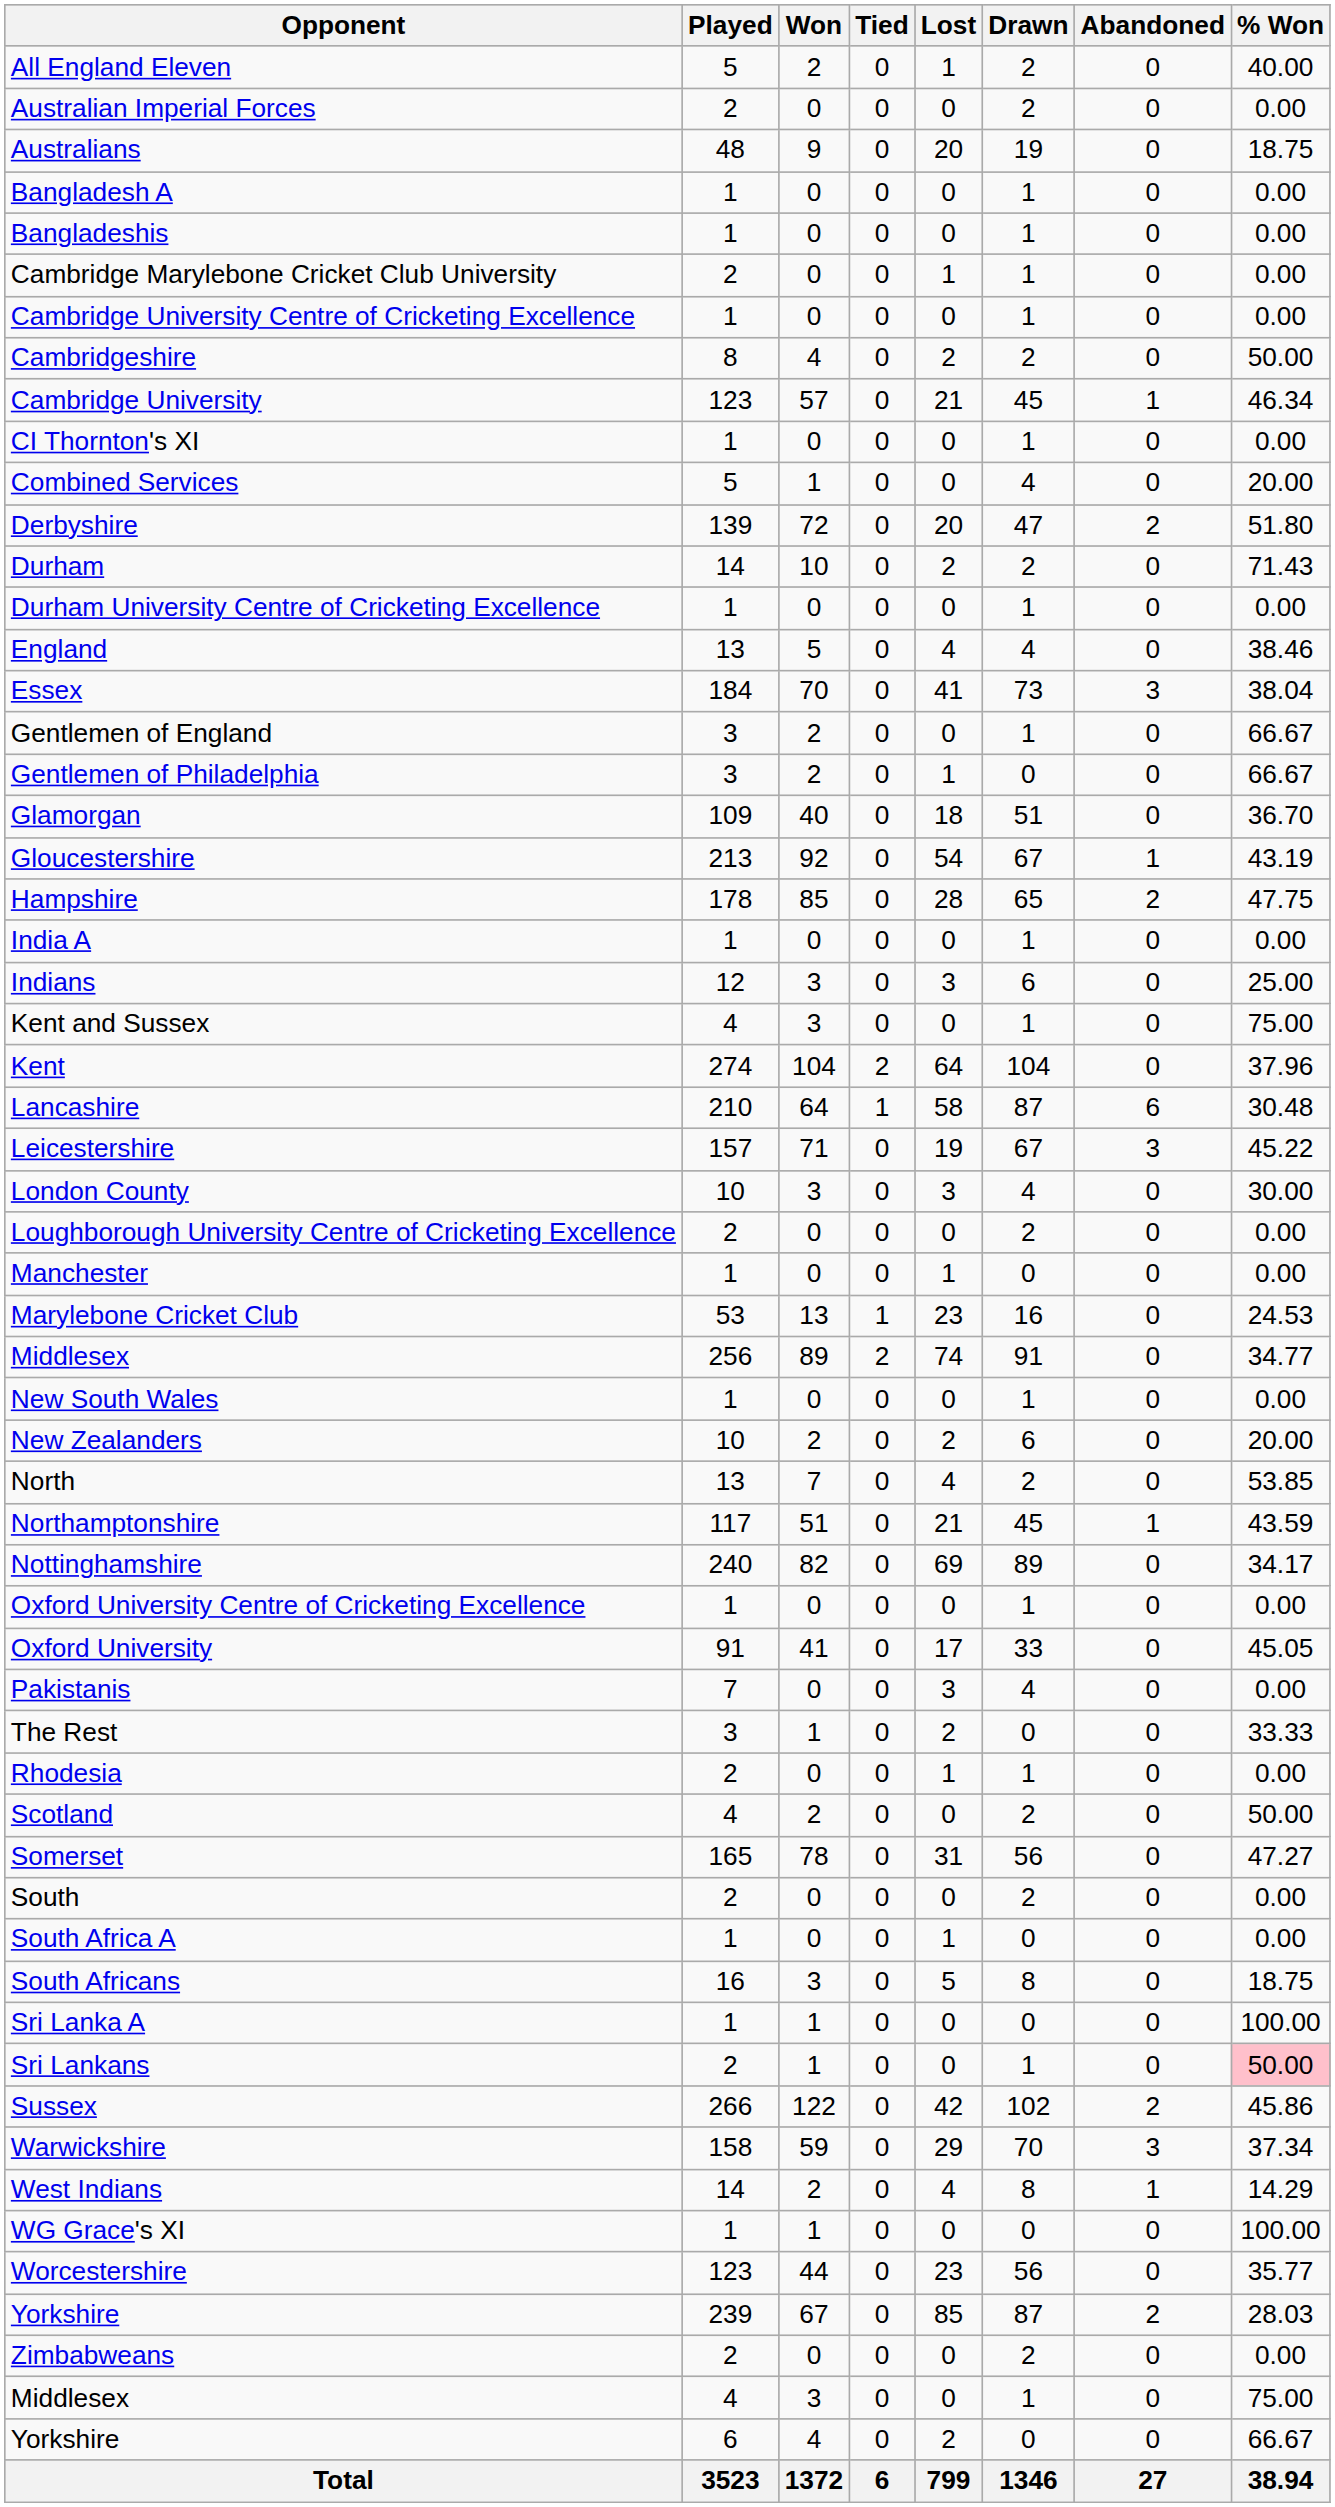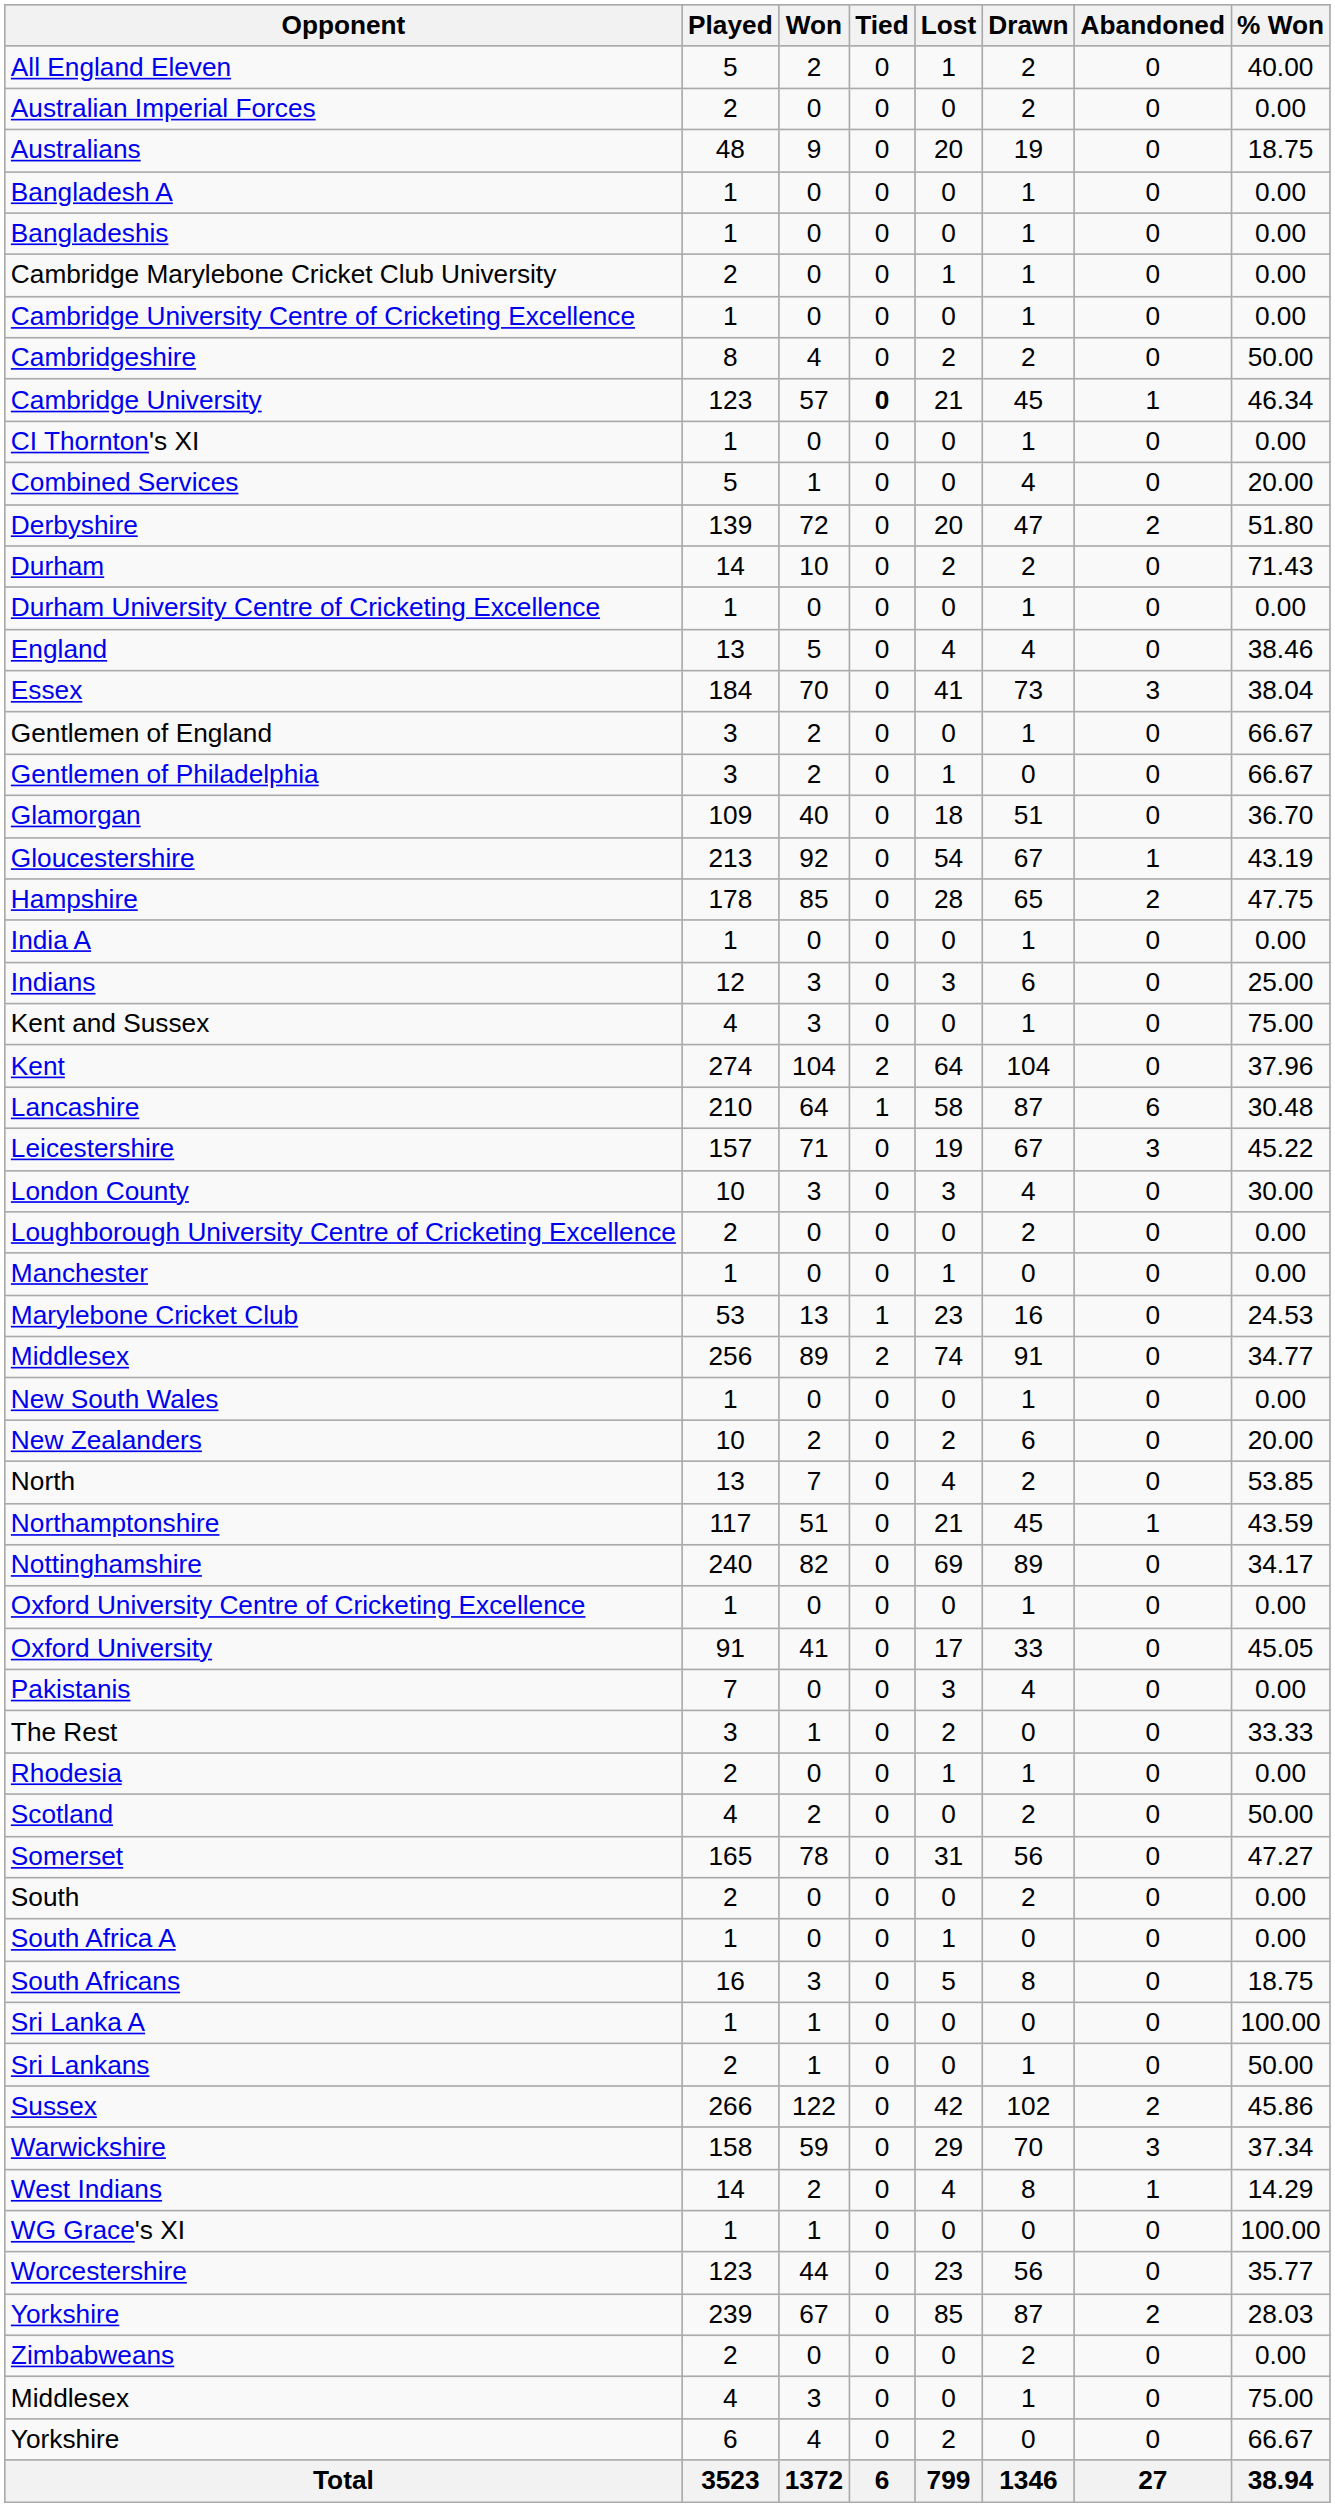(882, 399) normal -> (882, 399) bold
(1280, 2064) pink background -> (1280, 2064) no background
